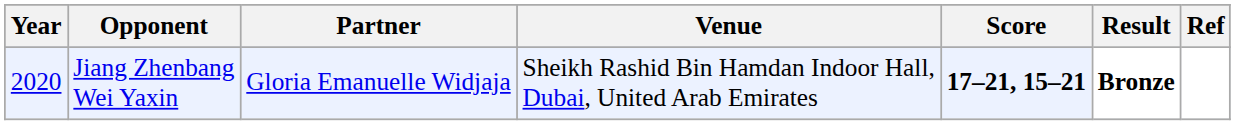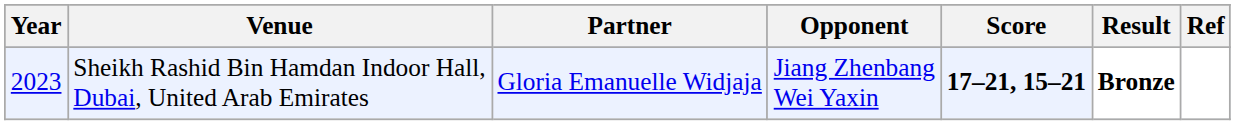columns swapped: (729, 25) <-> (154, 25)
(36, 82) 2020 -> (36, 82) 2023
